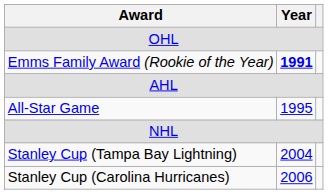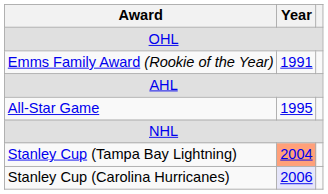(296, 62) bold -> (296, 62) normal
(296, 154) no background -> (296, 154) lightsalmon background
(296, 177) no background -> (296, 177) lavender background
